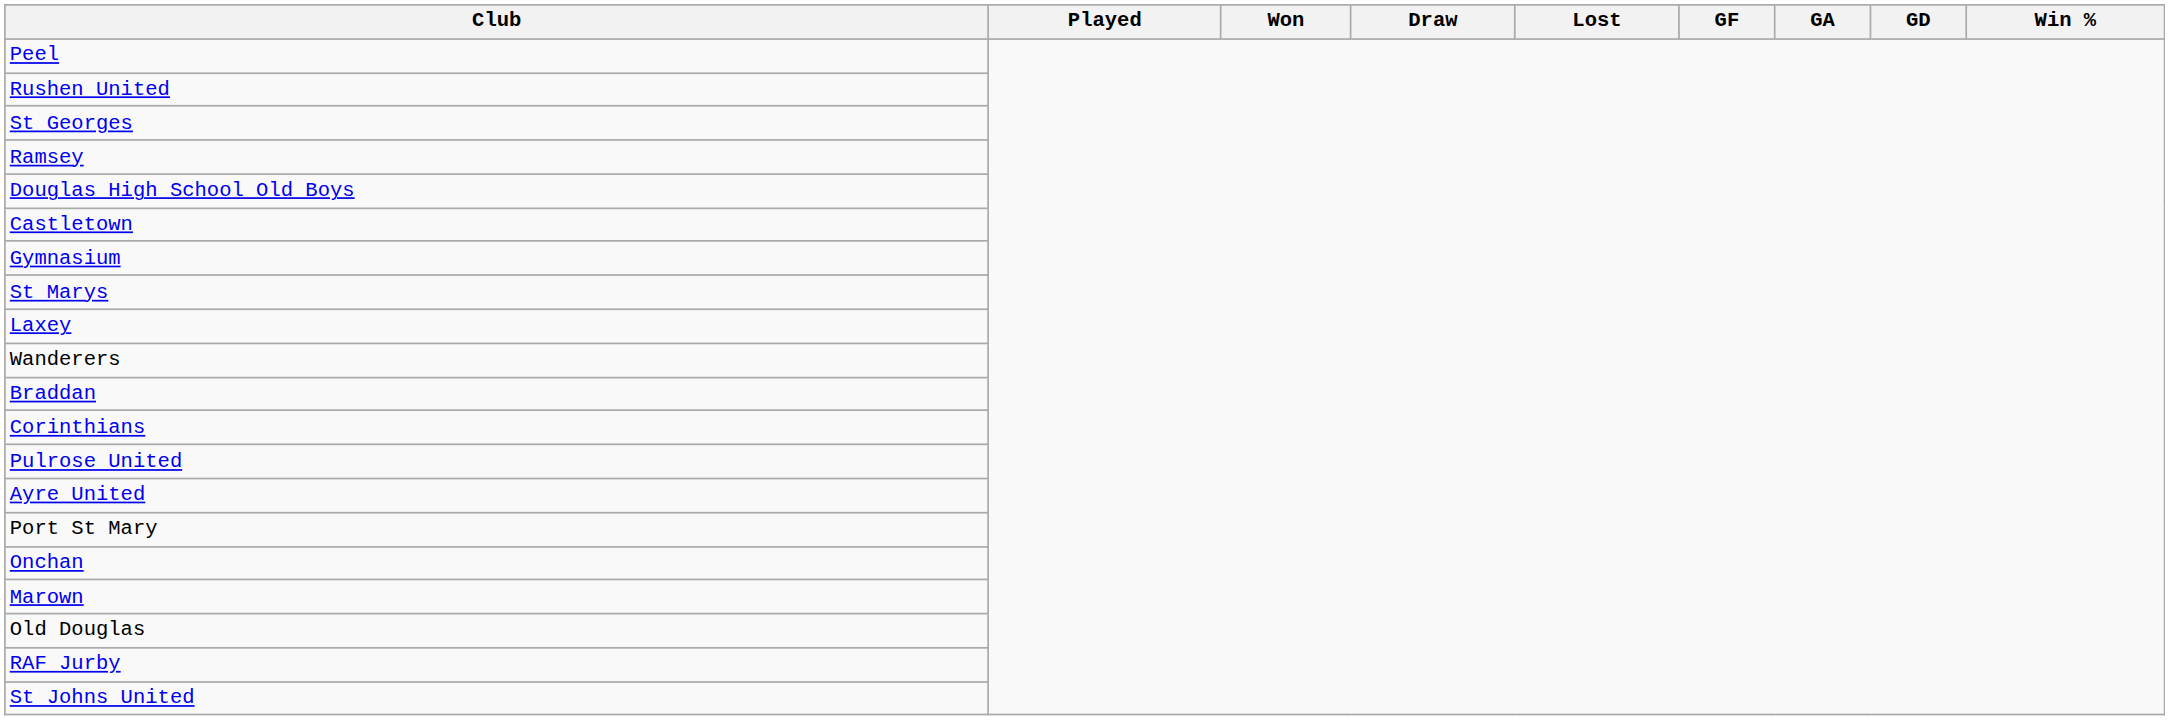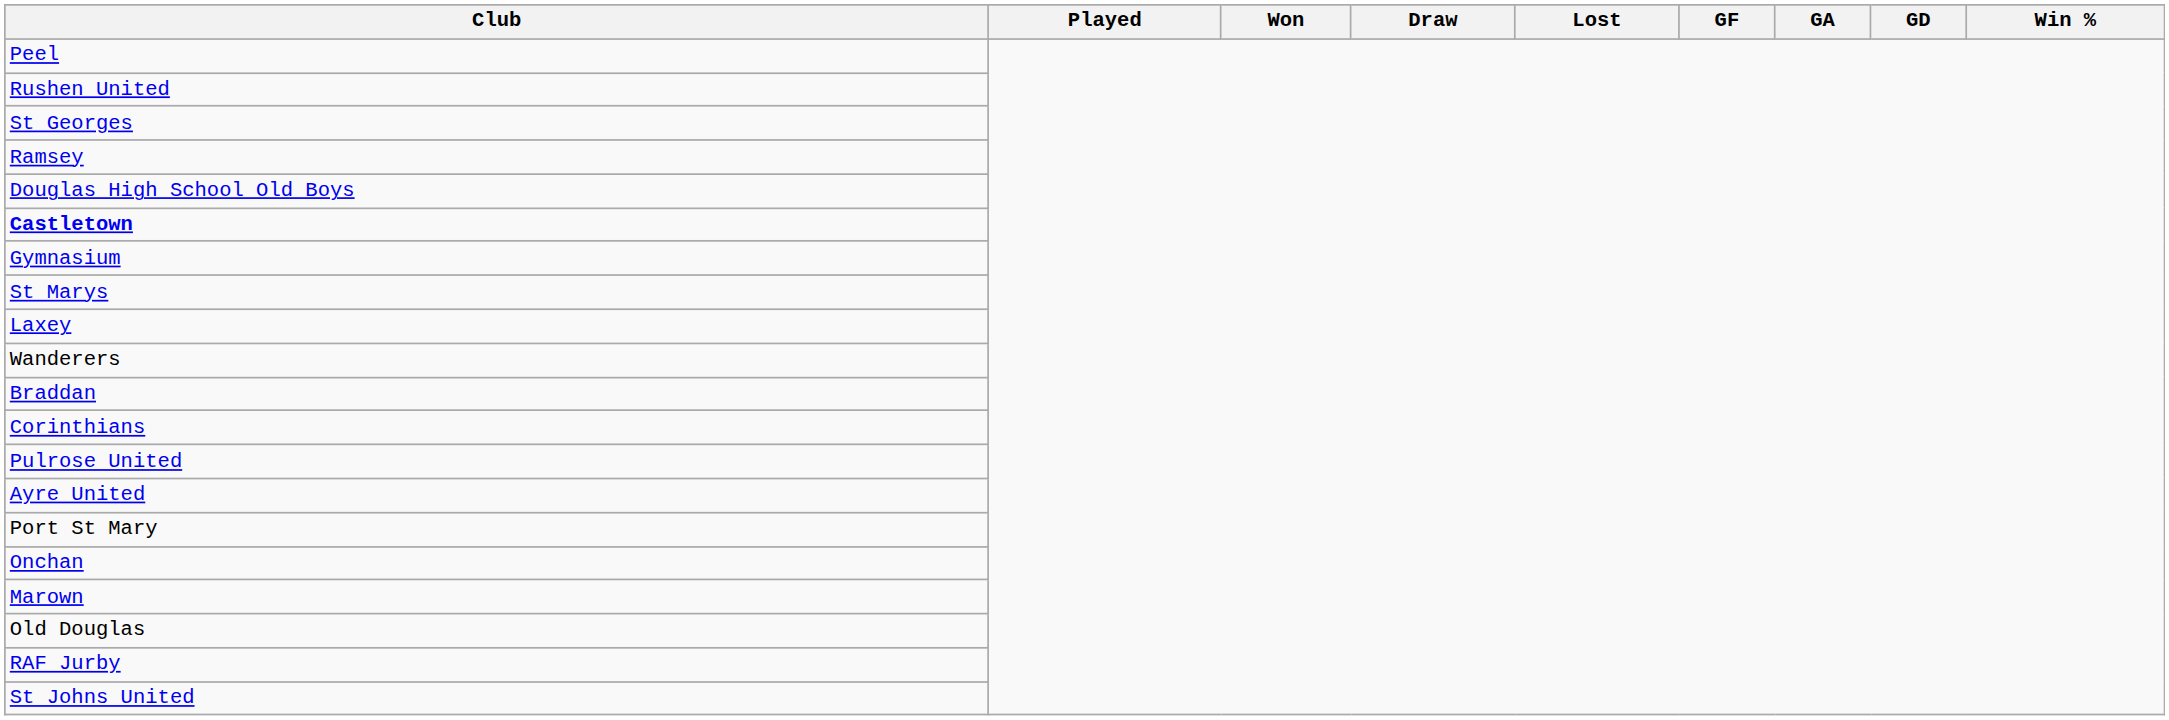(71, 225) normal -> (71, 225) bold
